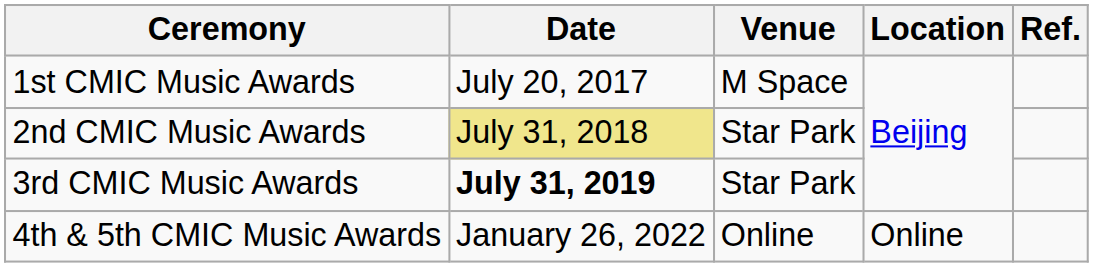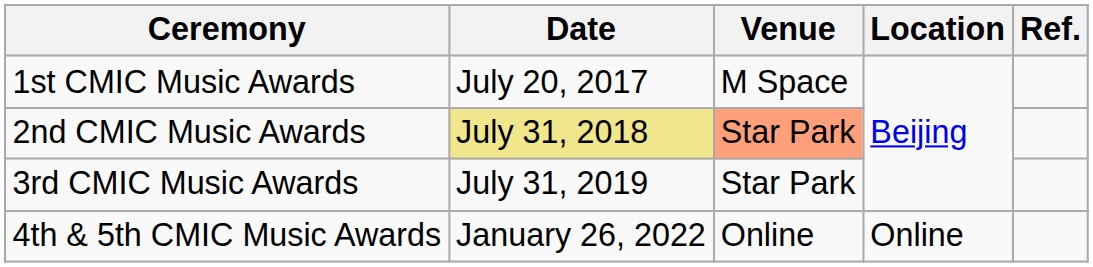(788, 132) no background -> (788, 132) lightsalmon background
(556, 183) bold -> (552, 183) normal
